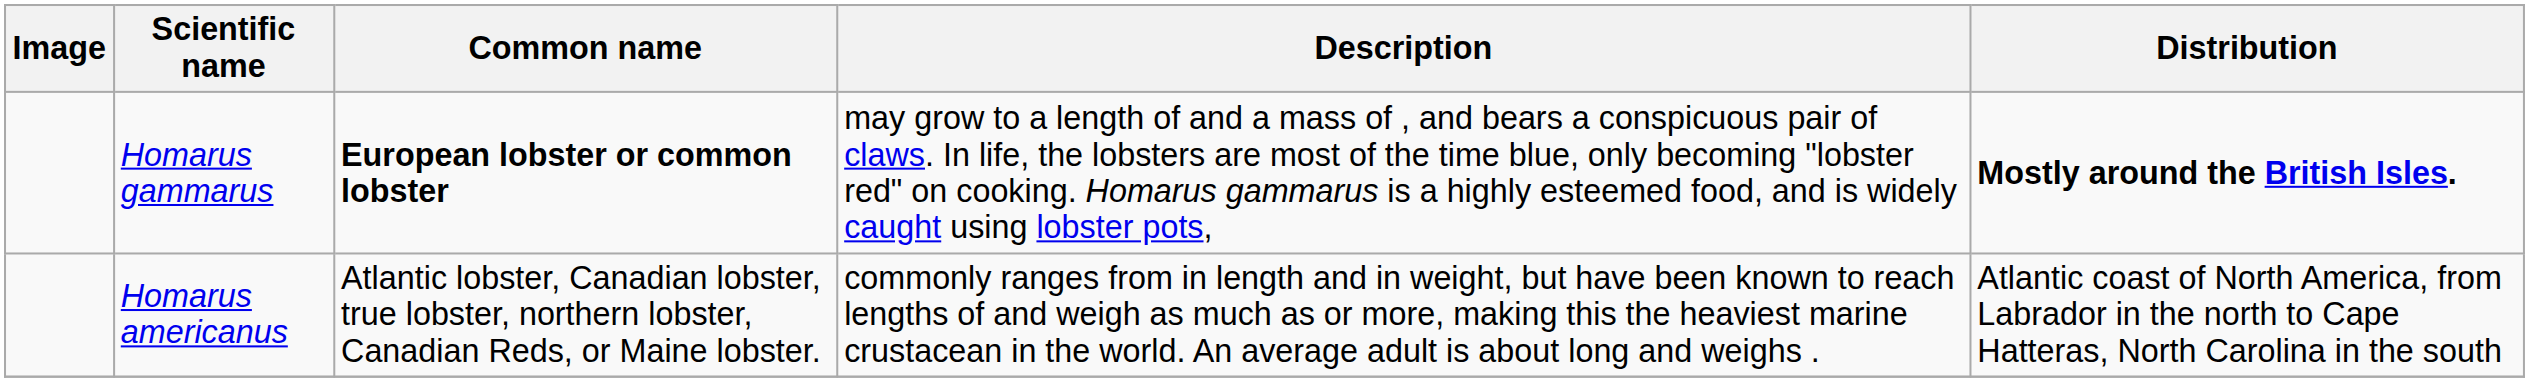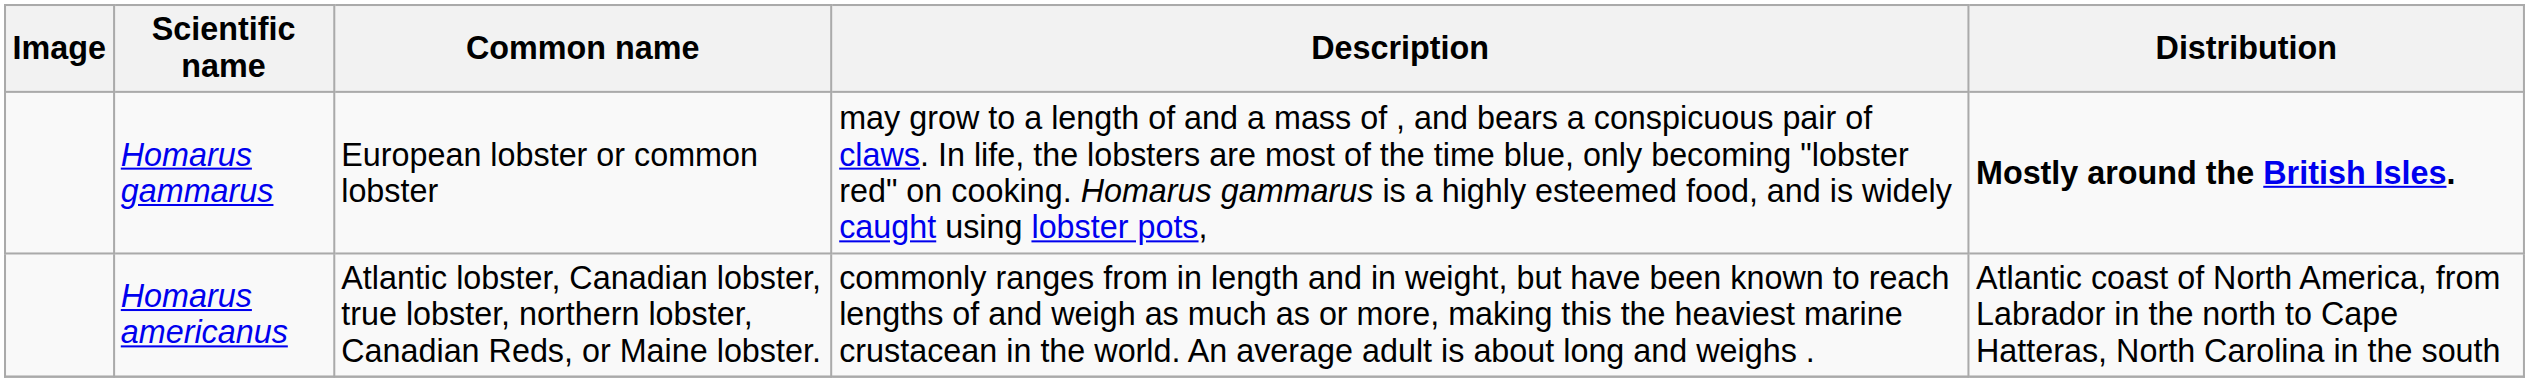(566, 172) bold -> (550, 172) normal
